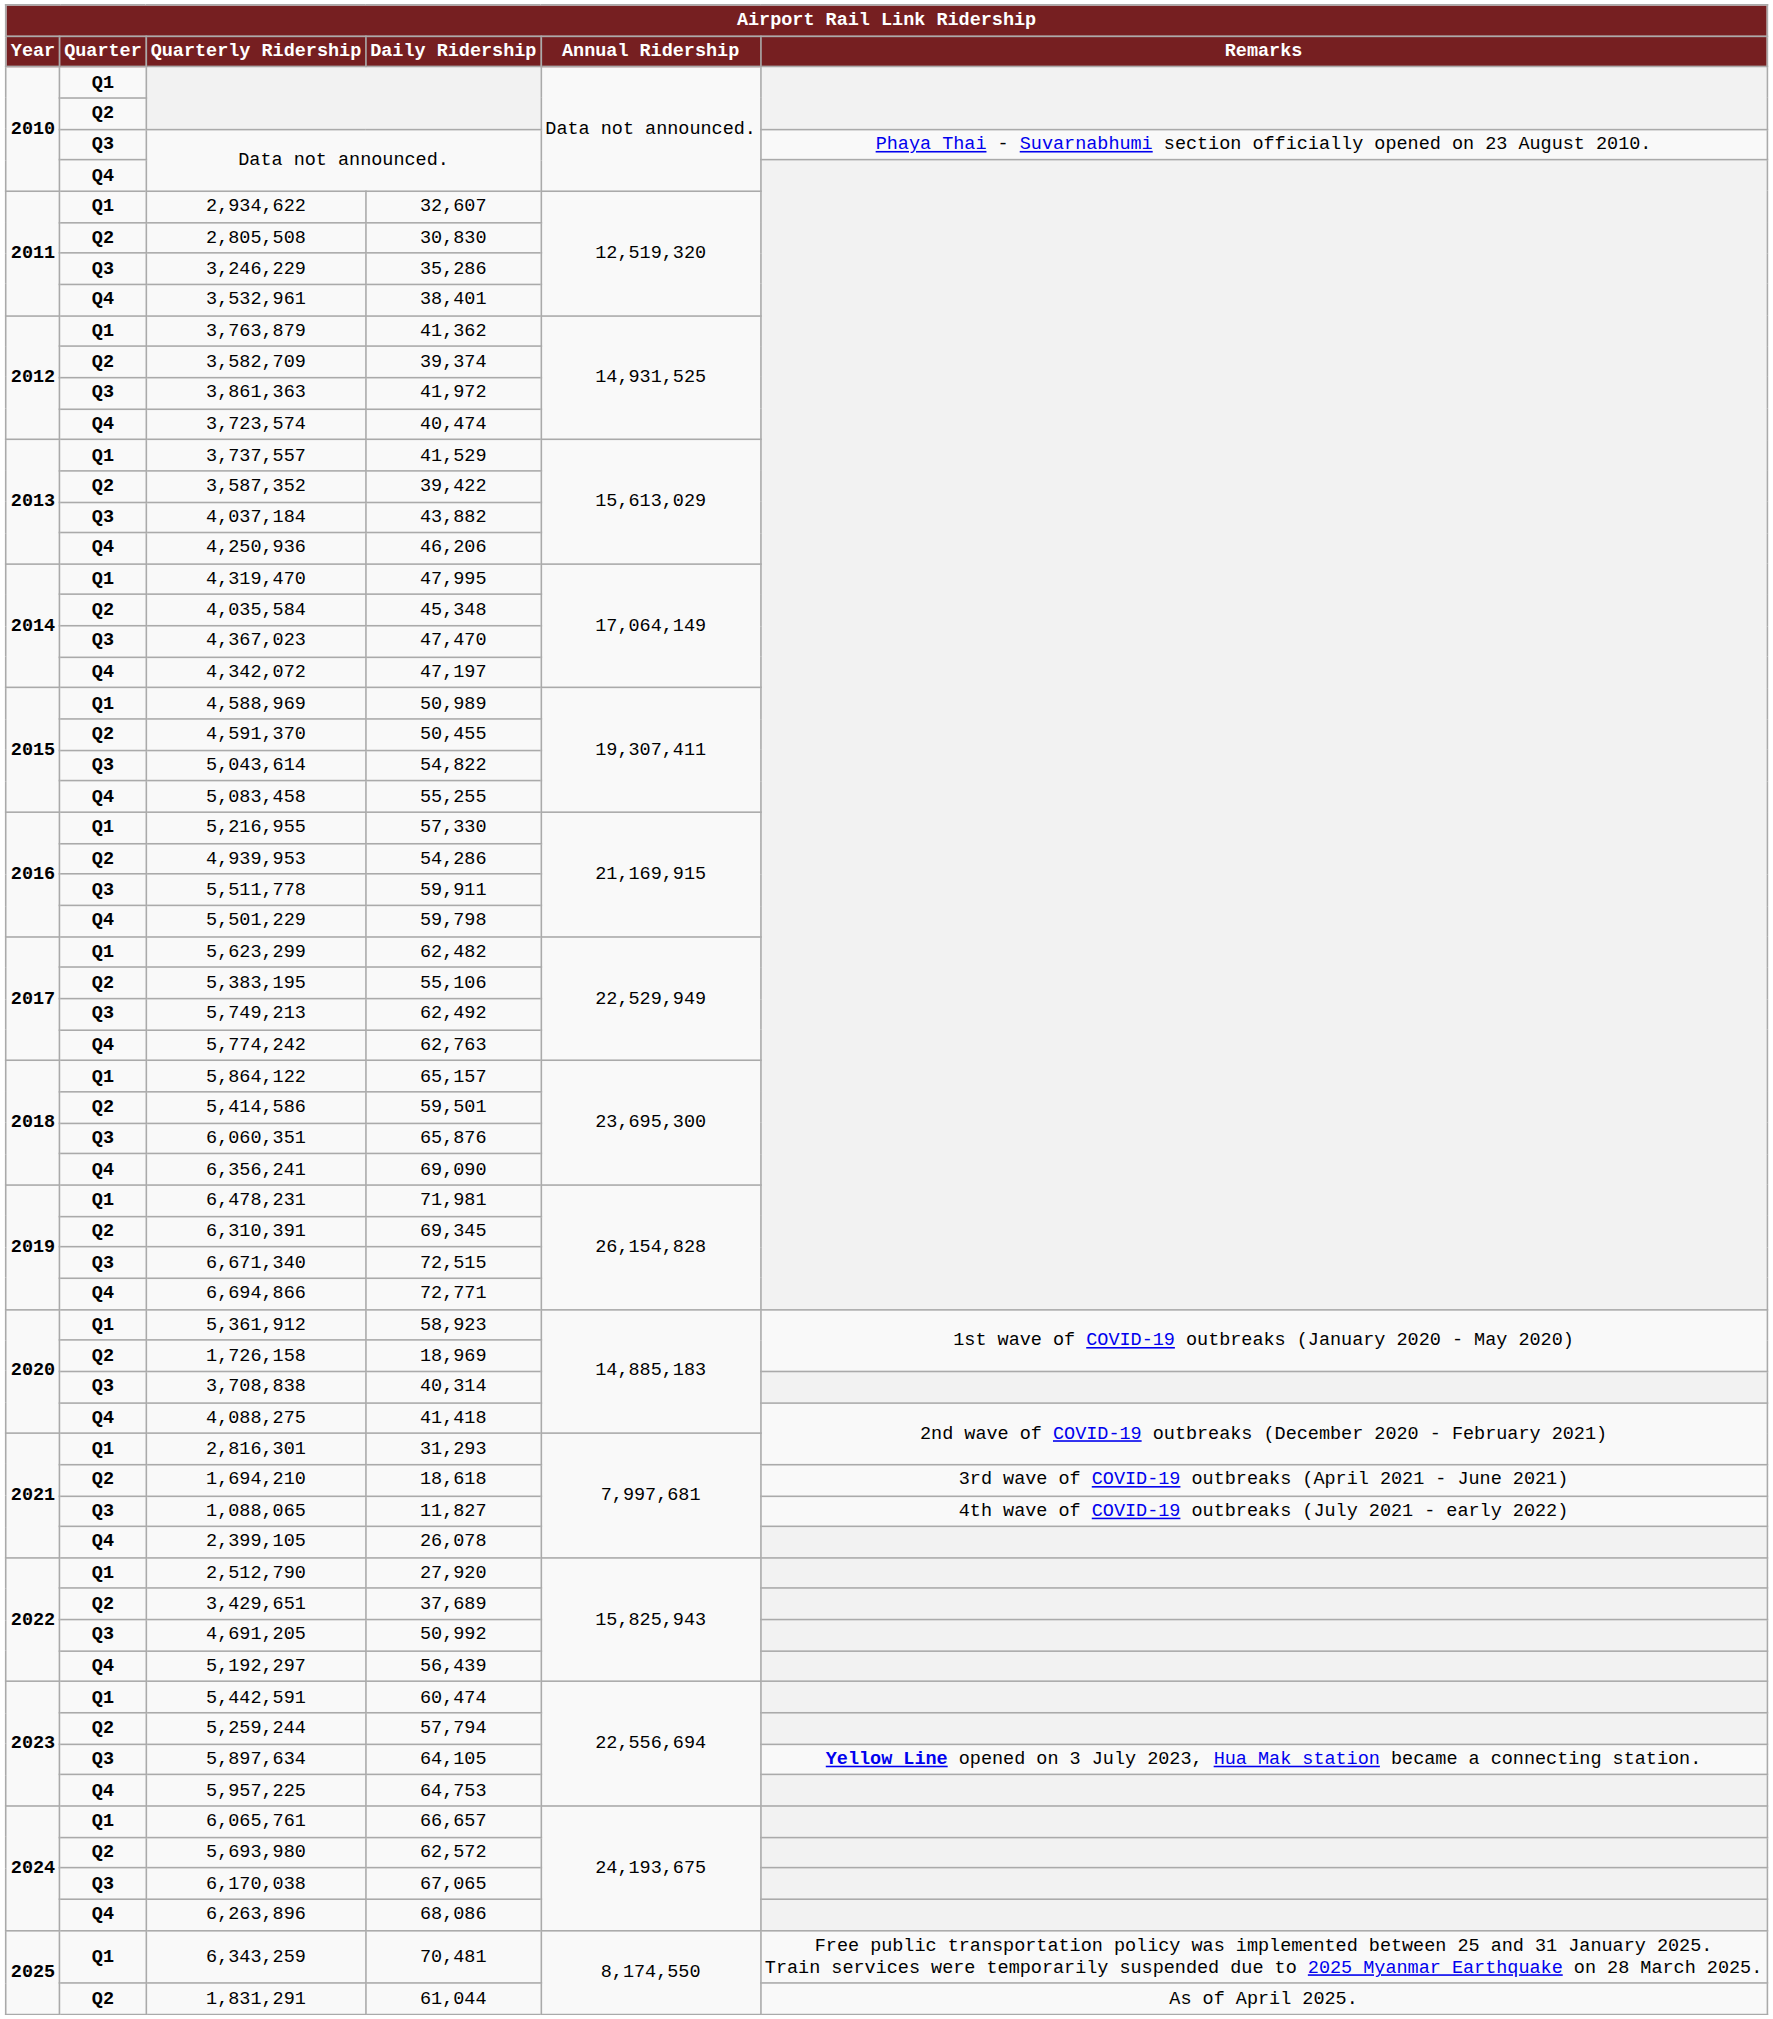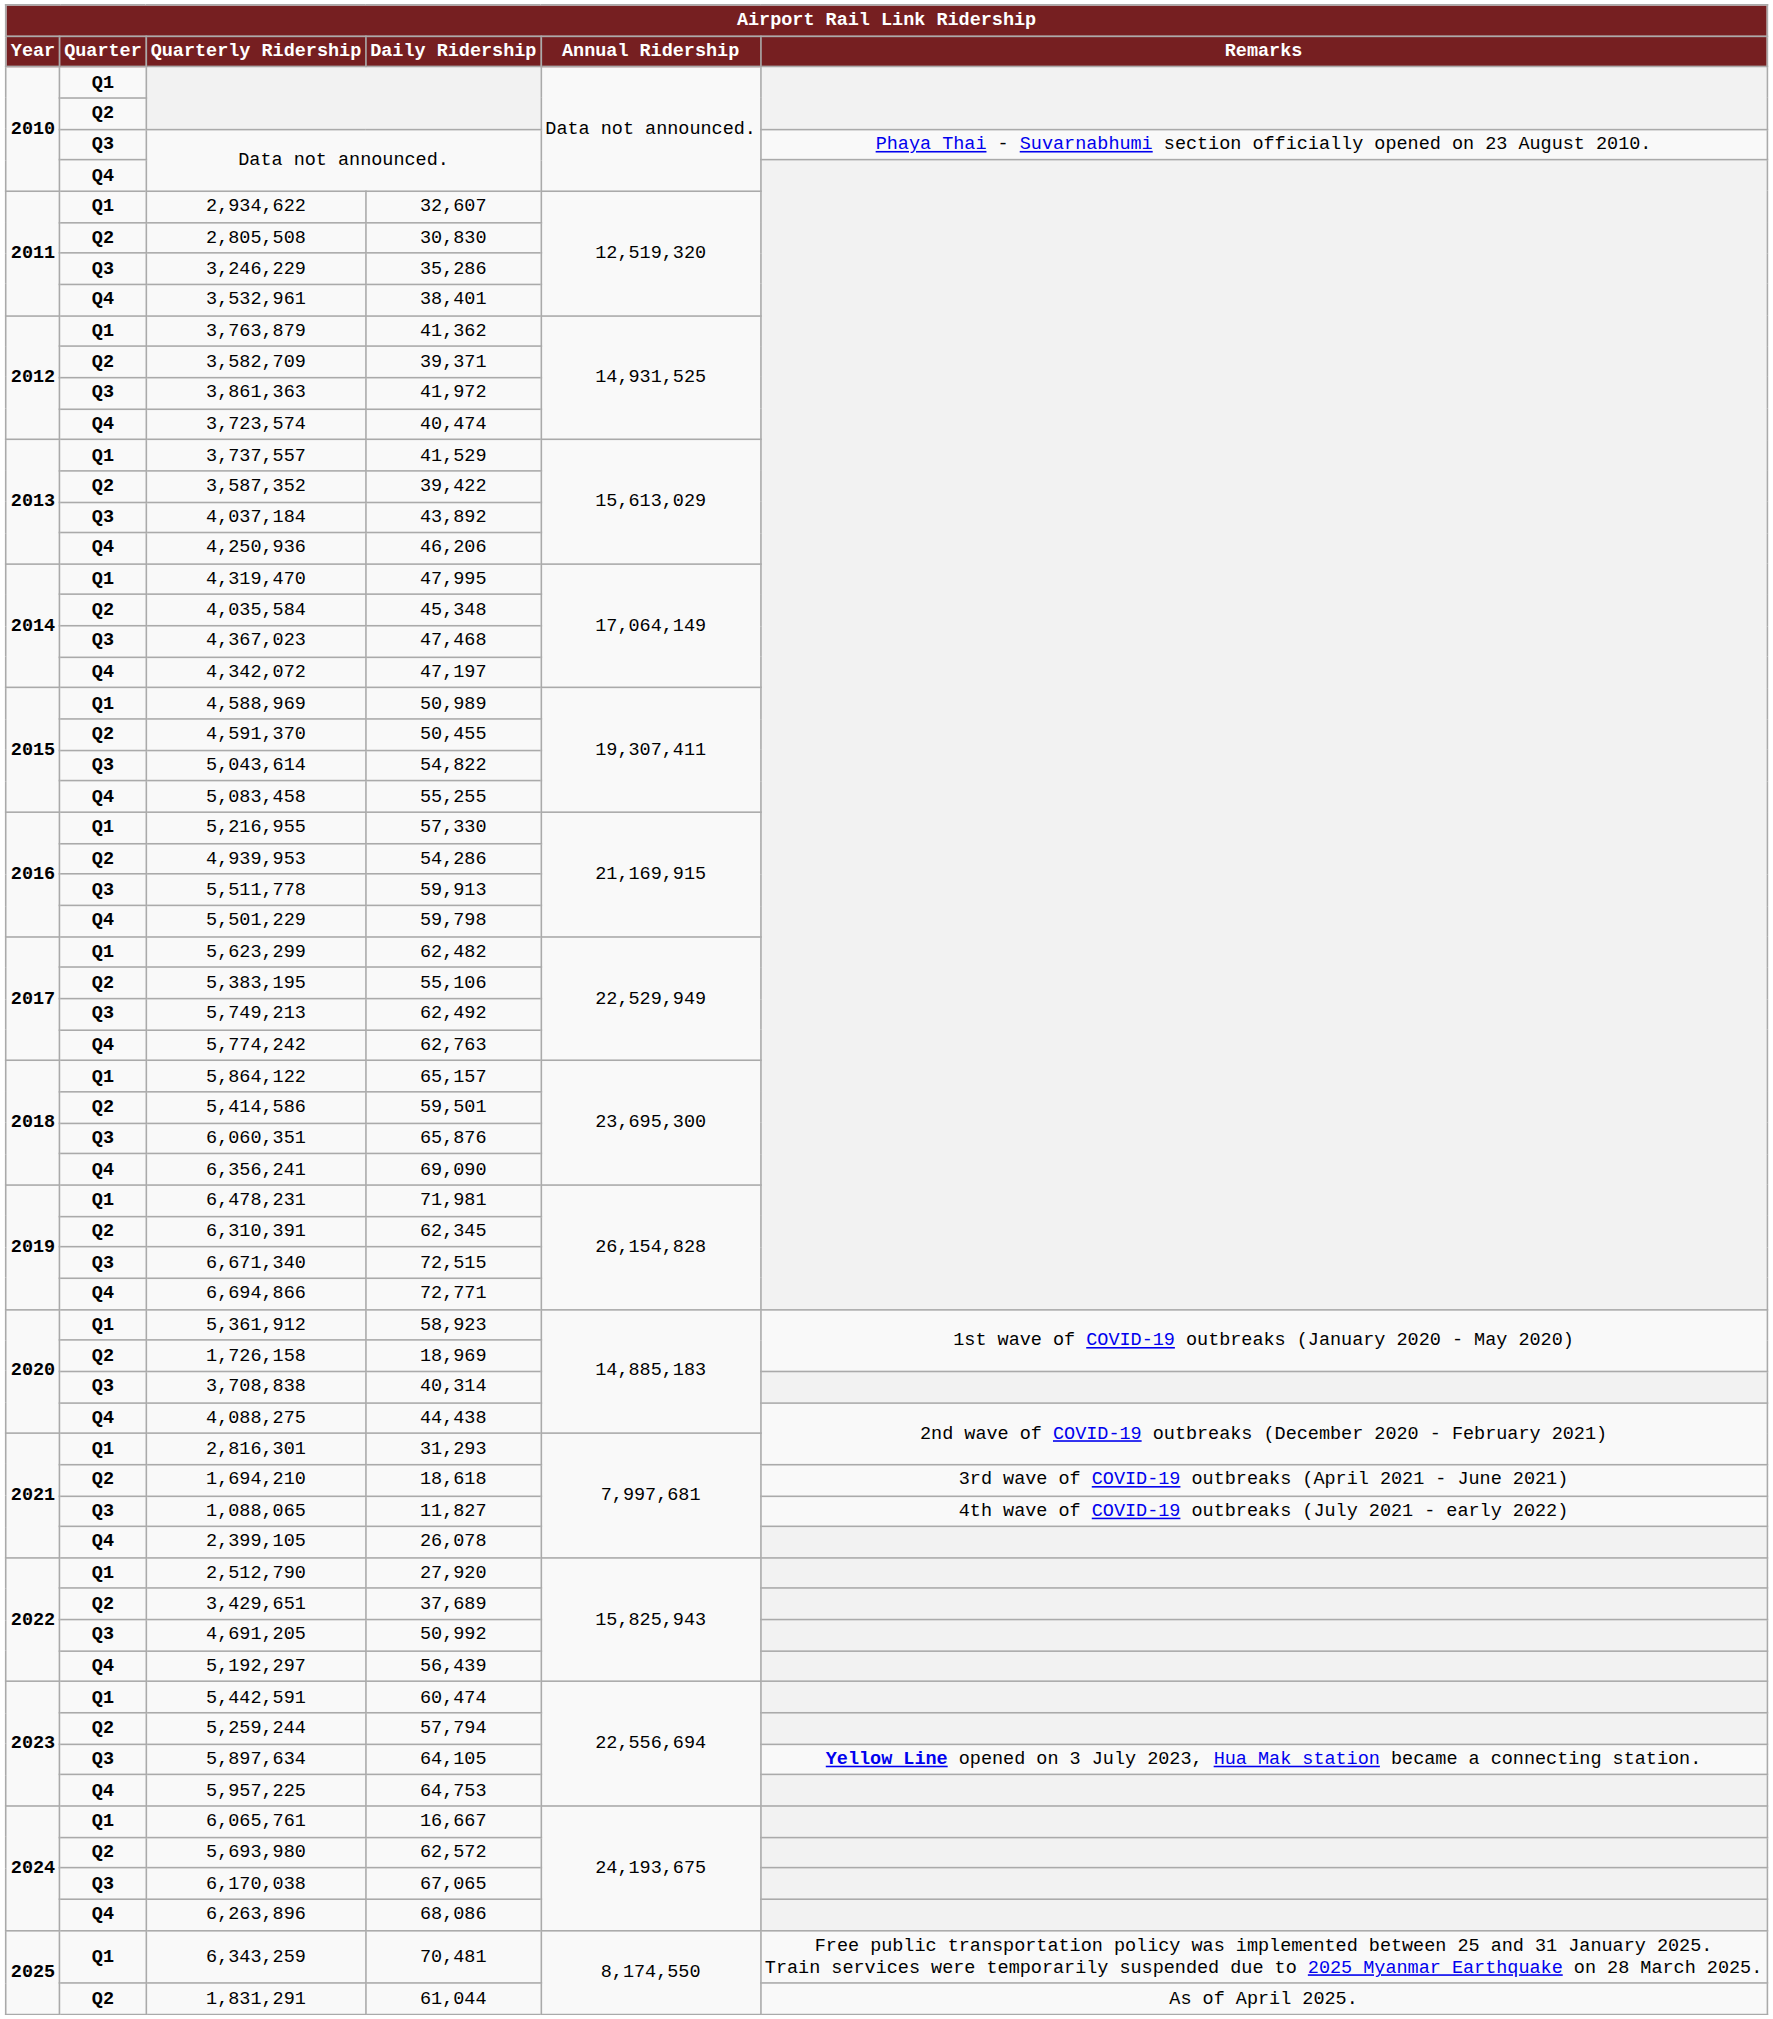(453, 362) 39,374 -> (453, 362) 39,371
(453, 517) 43,882 -> (453, 517) 43,892
(453, 641) 47,470 -> (453, 641) 47,468
(453, 890) 59,911 -> (453, 890) 59,913
(453, 1232) 69,345 -> (453, 1232) 62,345
(453, 1418) 41,418 -> (453, 1418) 44,438
(453, 1822) 66,657 -> (453, 1822) 16,667
